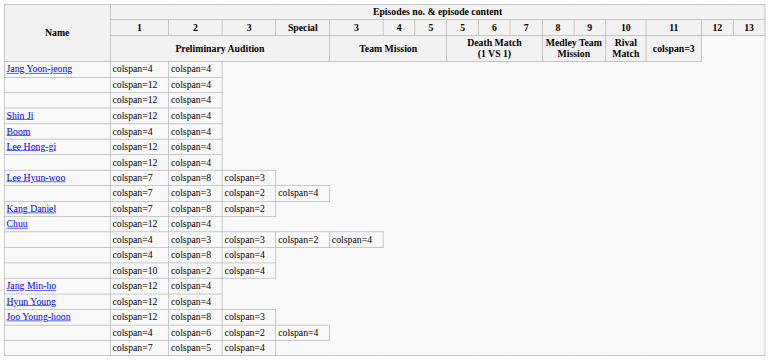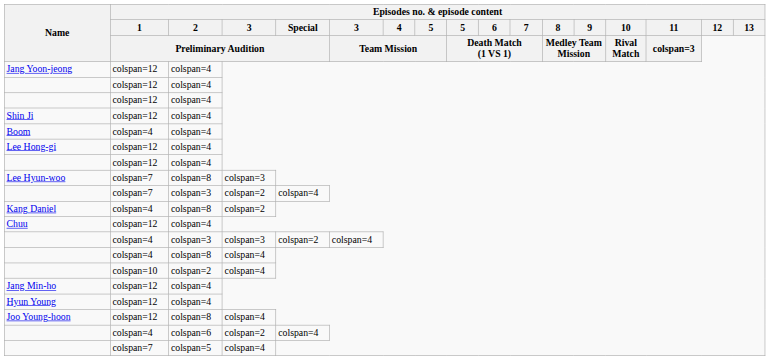(133, 69) colspan=4 -> (135, 69) colspan=12
(133, 208) colspan=7 -> (133, 208) colspan=4
(245, 317) colspan=3 -> (245, 317) colspan=4
